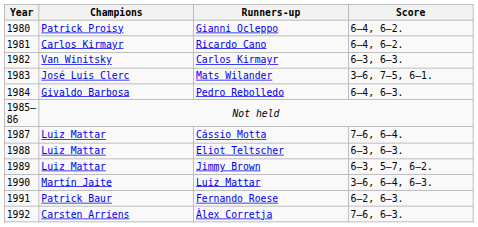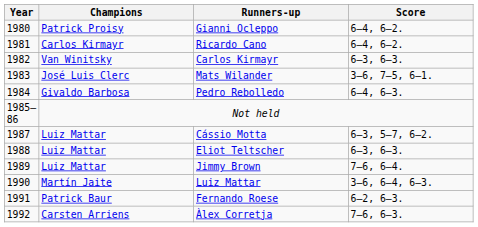(377, 135) 7–6, 6–4. -> (392, 135) 6–3, 5–7, 6–2.
(392, 167) 6–3, 5–7, 6–2. -> (377, 167) 7–6, 6–4.
